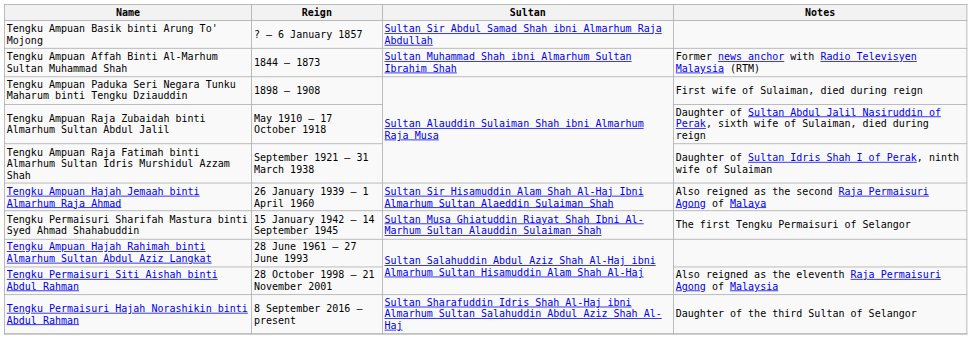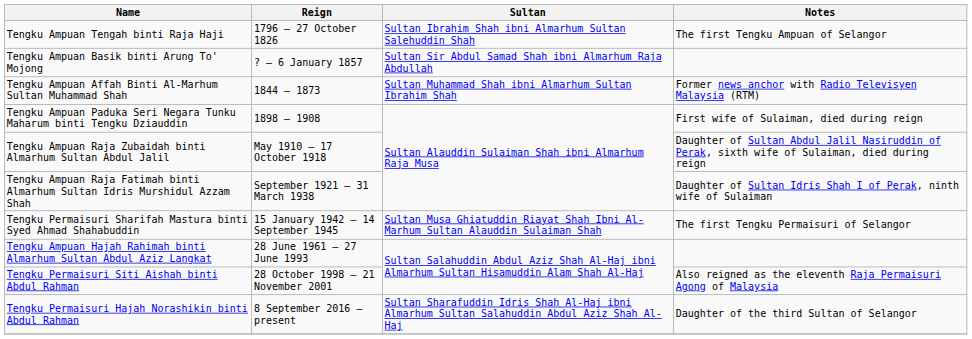+ row: (115, 35)
- row: (103, 197)
